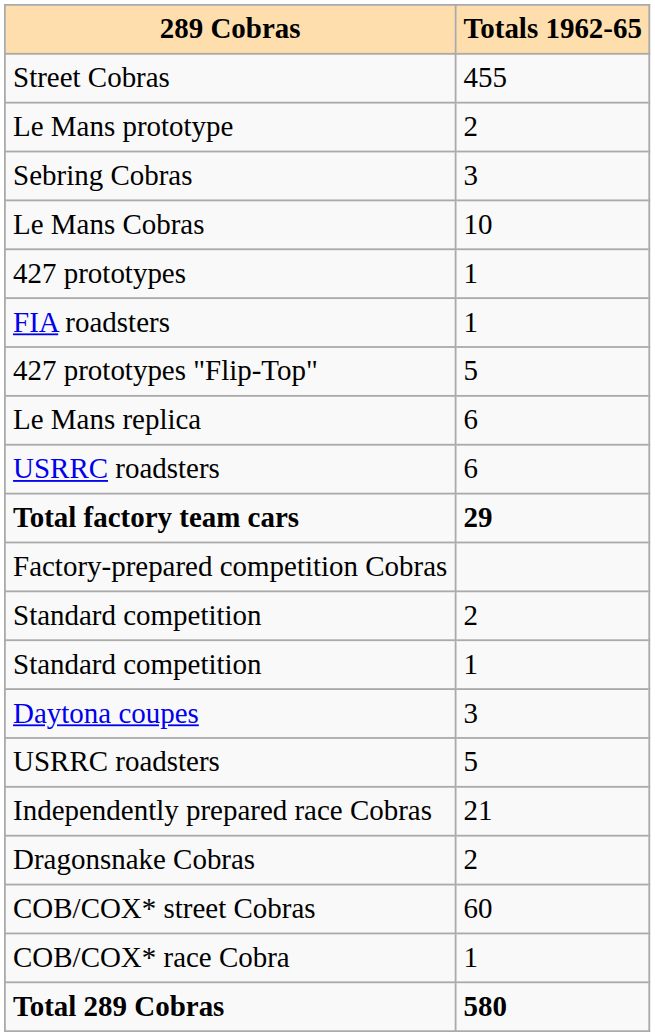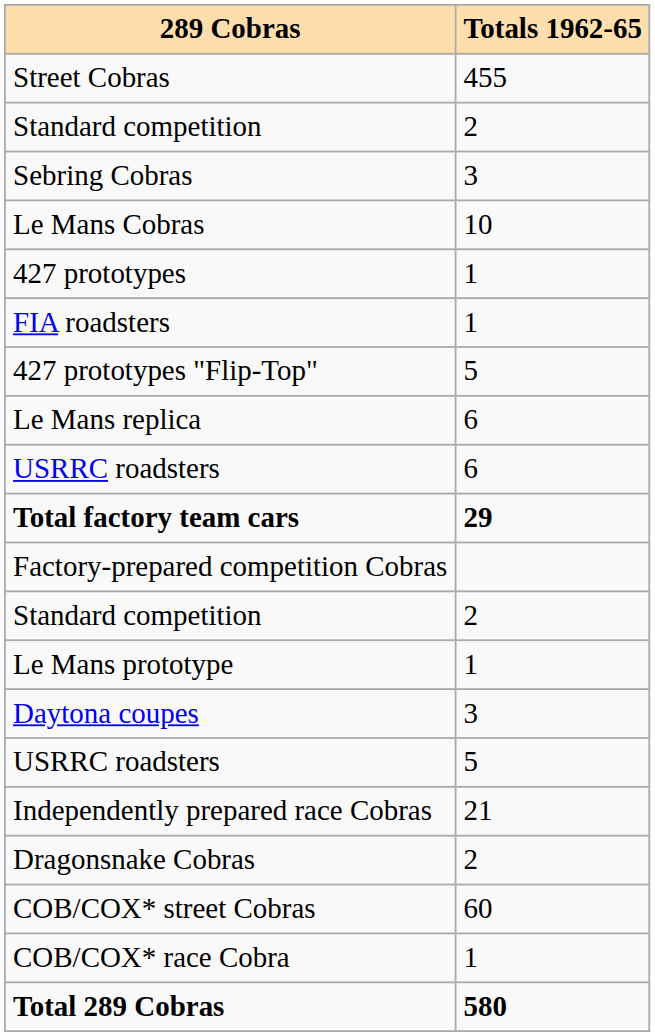(123, 126) Le Mans prototype -> (137, 126) Standard competition
(137, 664) Standard competition -> (123, 664) Le Mans prototype
